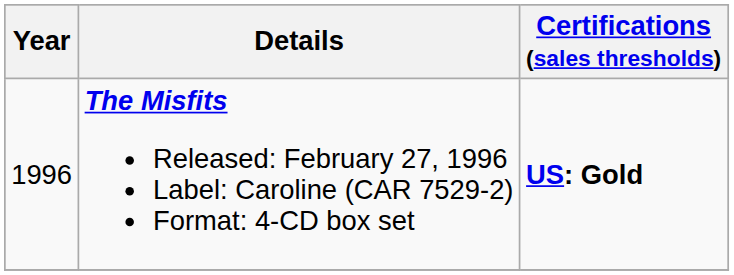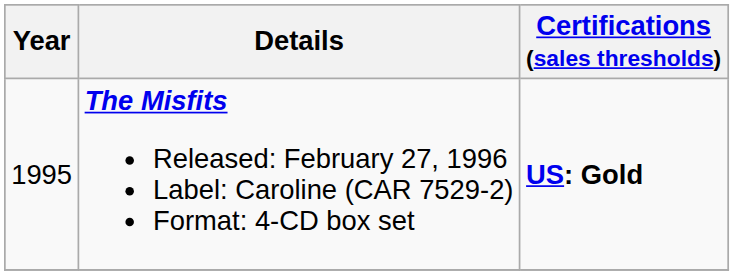(42, 173) 1996 -> (42, 173) 1995
